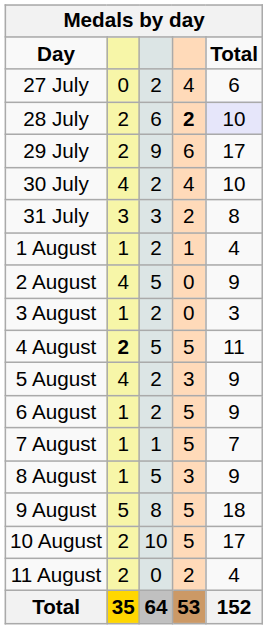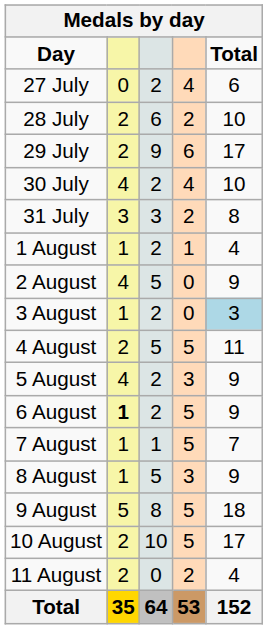(189, 118) bold -> (189, 118) normal
(234, 118) lavender background -> (234, 118) no background
(234, 314) no background -> (234, 314) lightblue background
(123, 347) bold -> (123, 347) normal
(123, 412) normal -> (123, 412) bold
